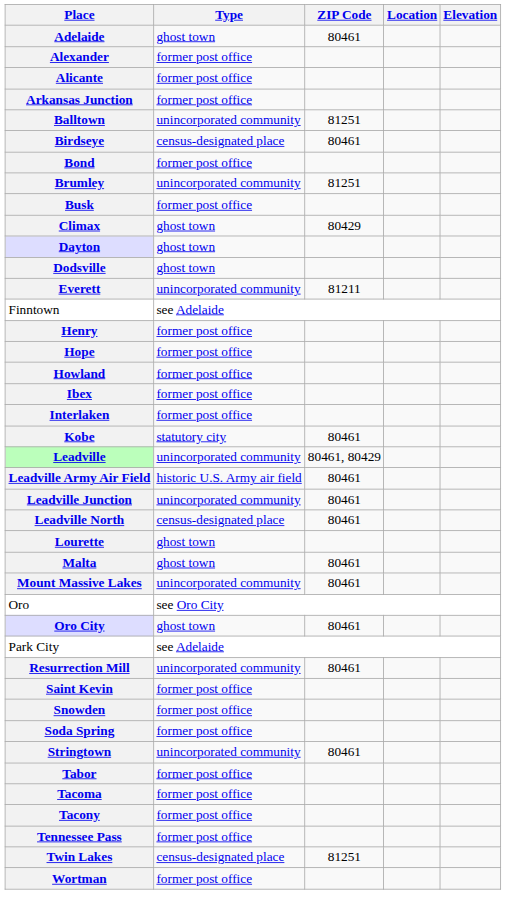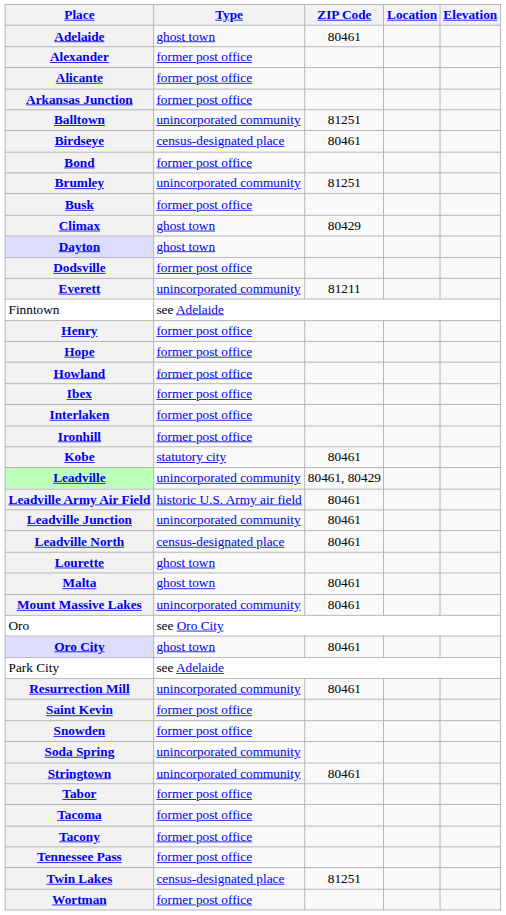(186, 267) ghost town -> (204, 267) former post office
+ row: (79, 436)
(204, 731) former post office -> (229, 752) unincorporated community
